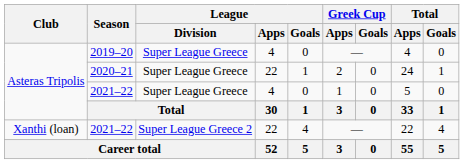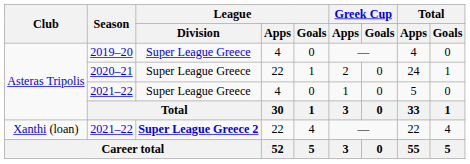(195, 129) normal -> (198, 129) bold
